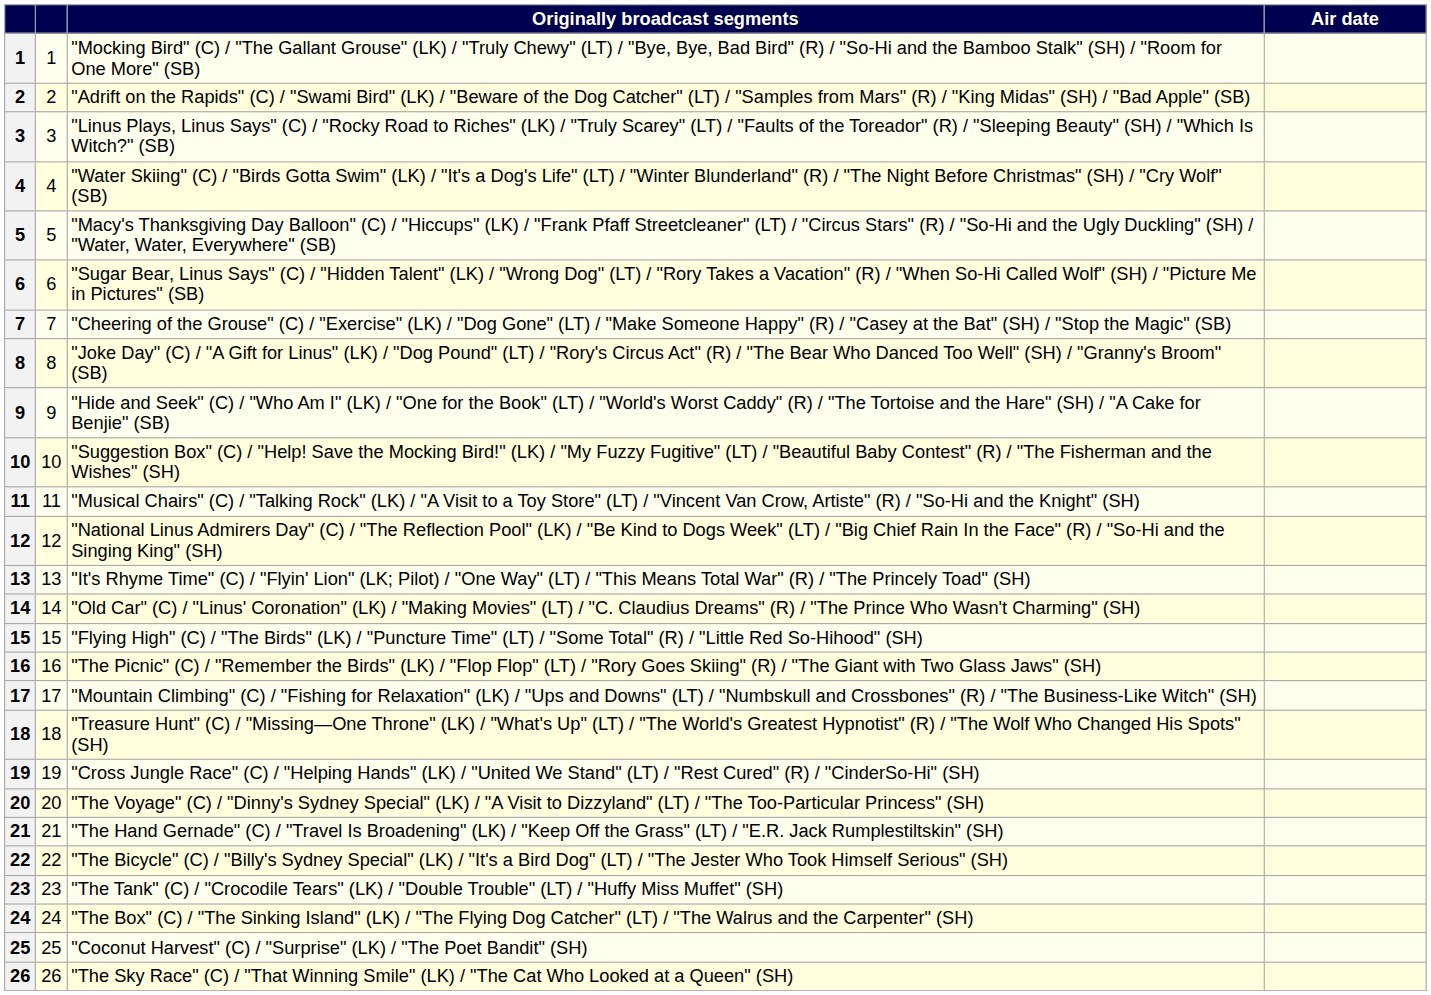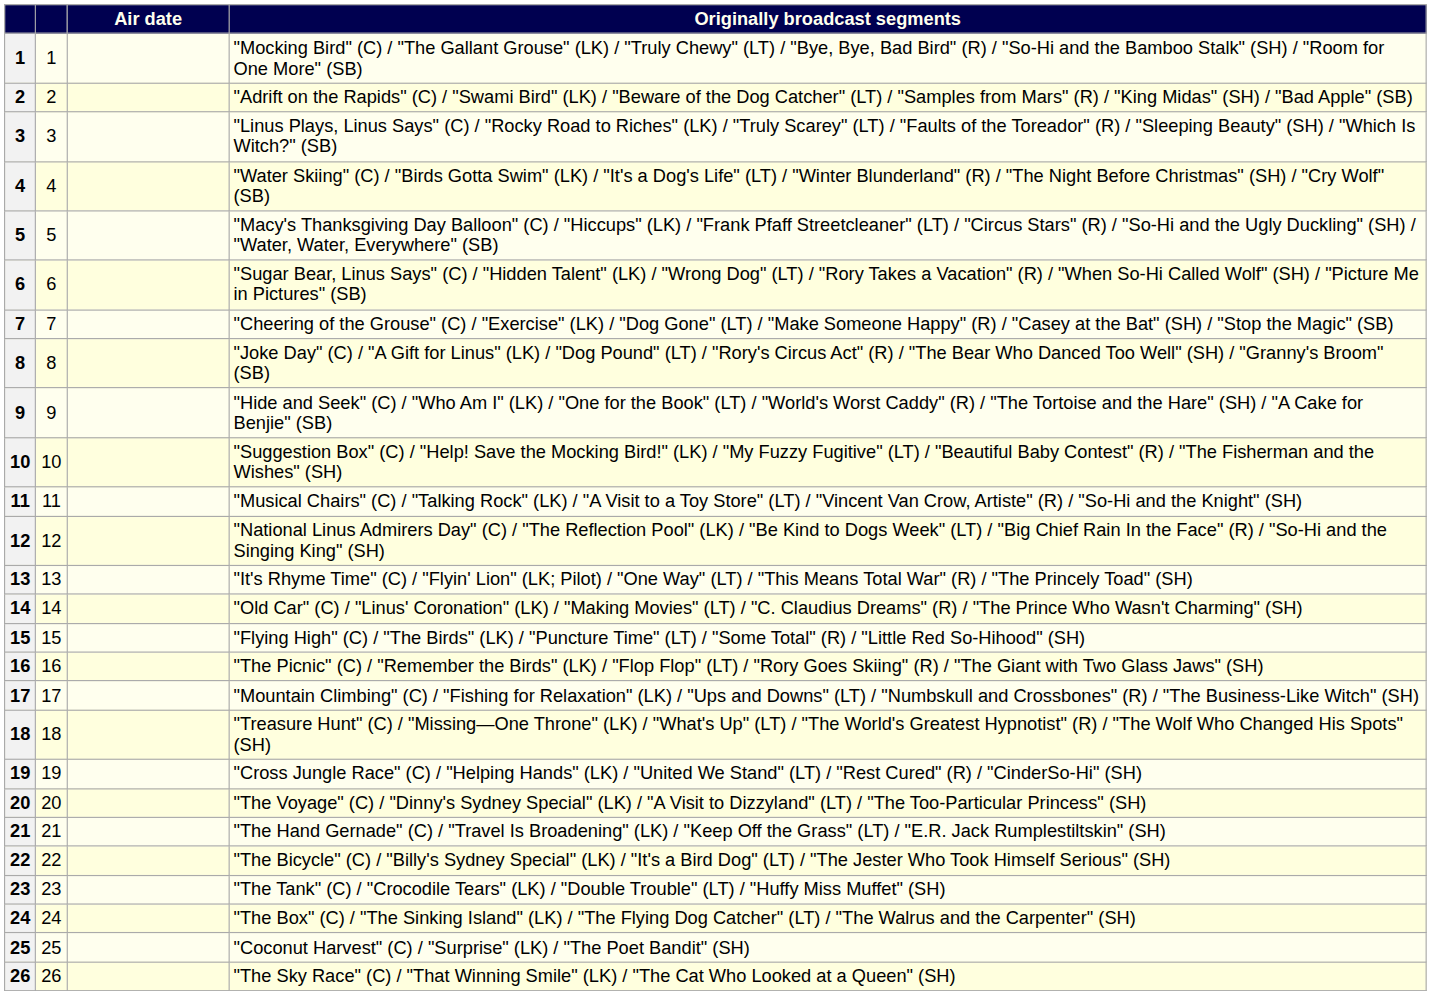columns swapped: (665, 18) <-> (1345, 18)
